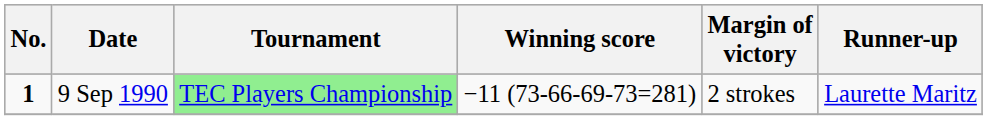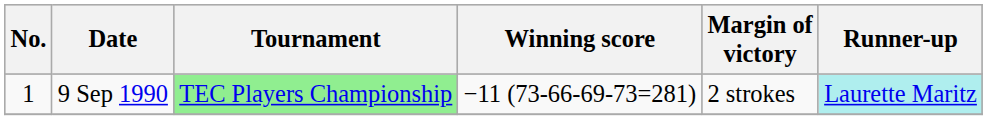(28, 94) bold -> (28, 94) normal
(901, 94) no background -> (901, 94) paleturquoise background
